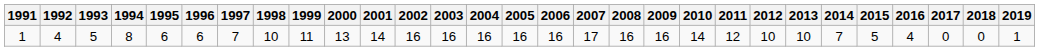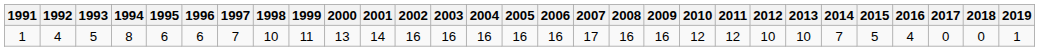(698, 36) 14 -> (698, 36) 12
